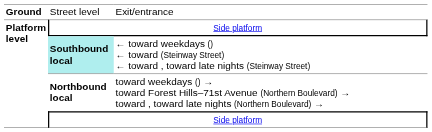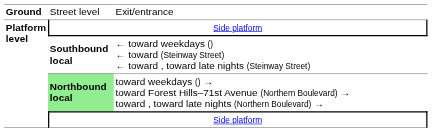(79, 55) paleturquoise background -> (79, 55) no background
(78, 92) no background -> (78, 92) lightgreen background
